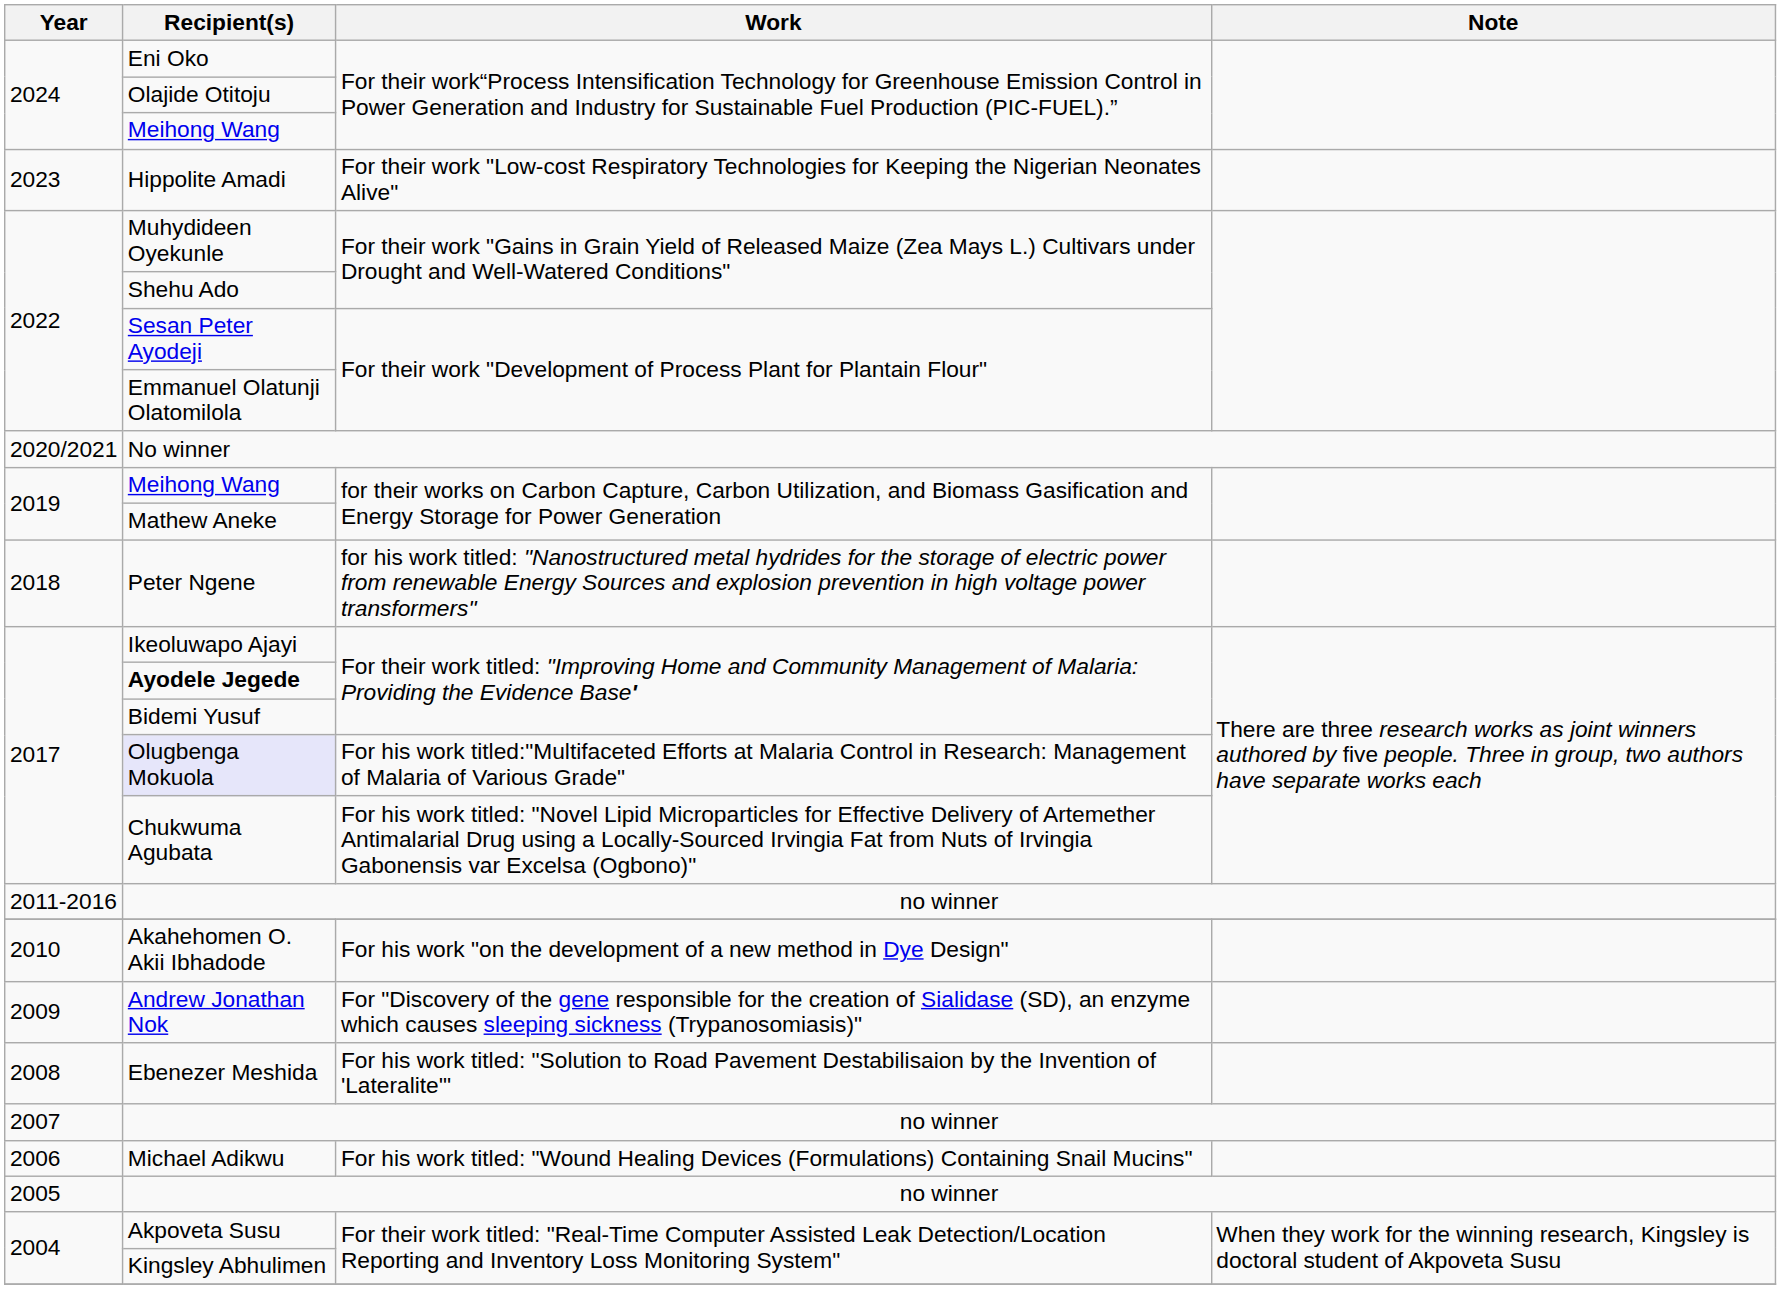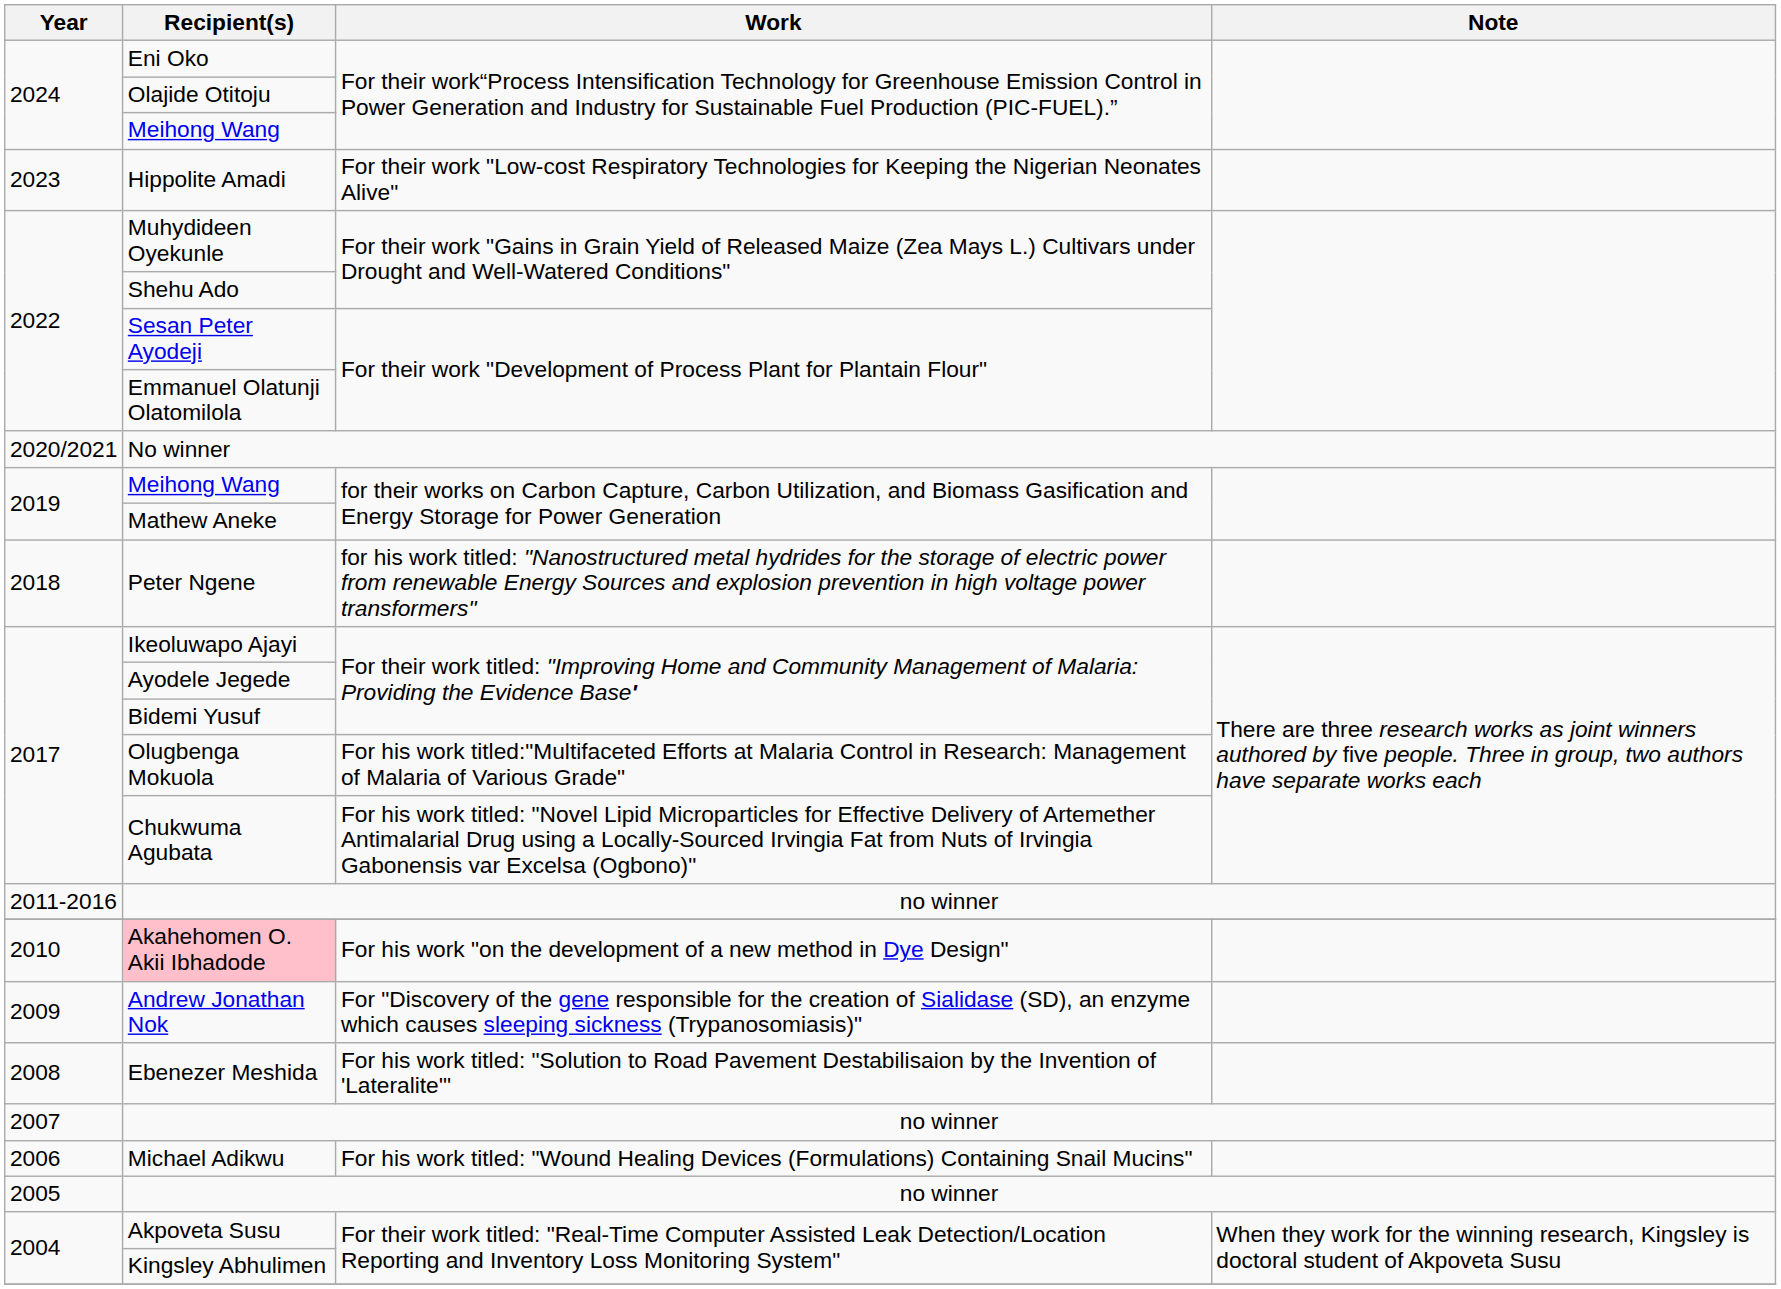(214, 680) bold -> (209, 680) normal
(183, 765) lavender background -> (183, 765) no background
(210, 949) no background -> (210, 949) pink background
